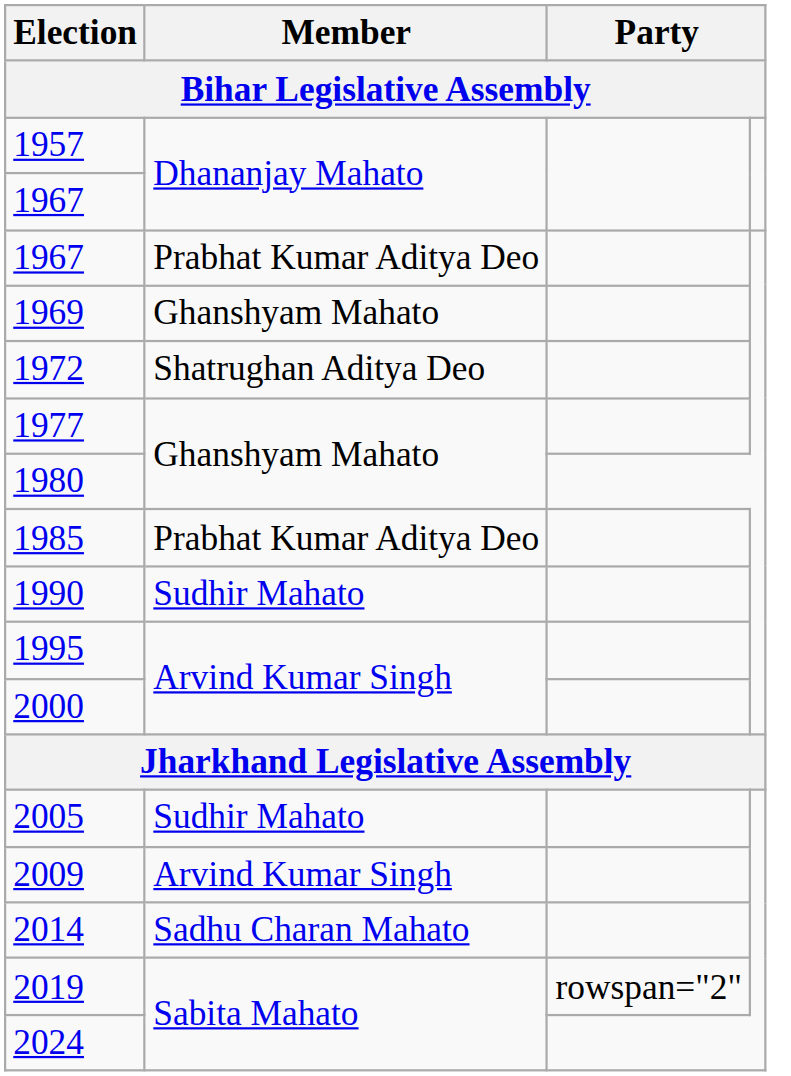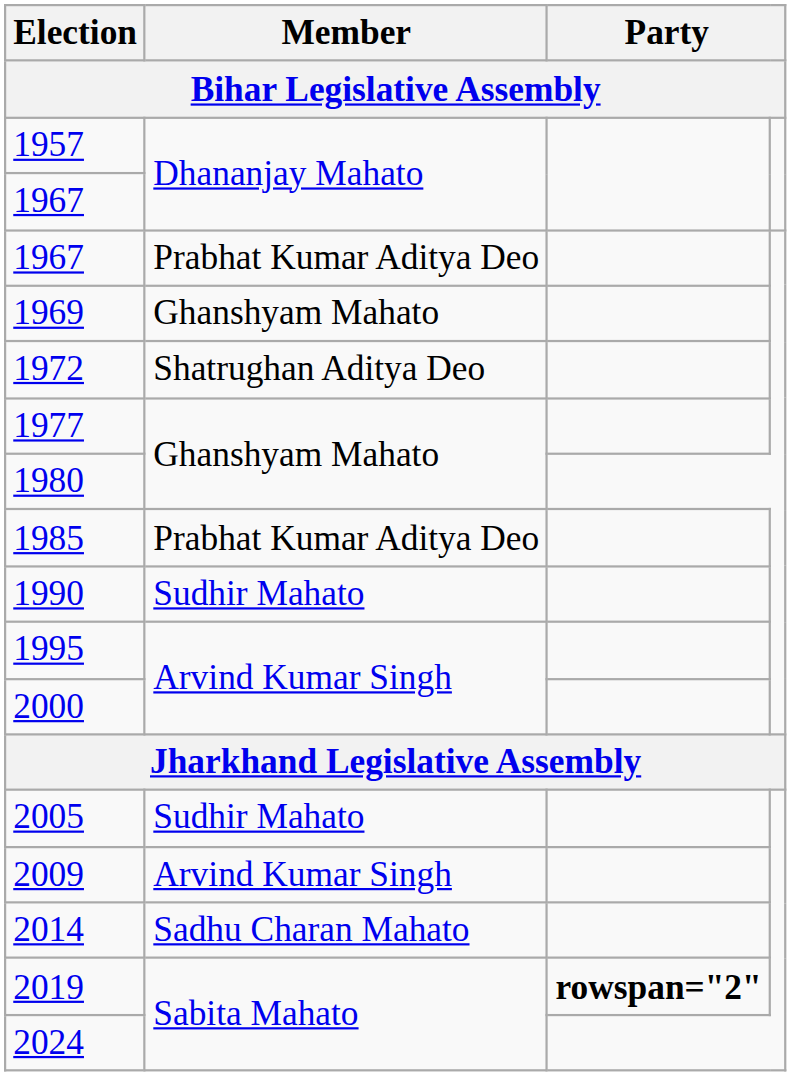(649, 985) normal -> (659, 985) bold
